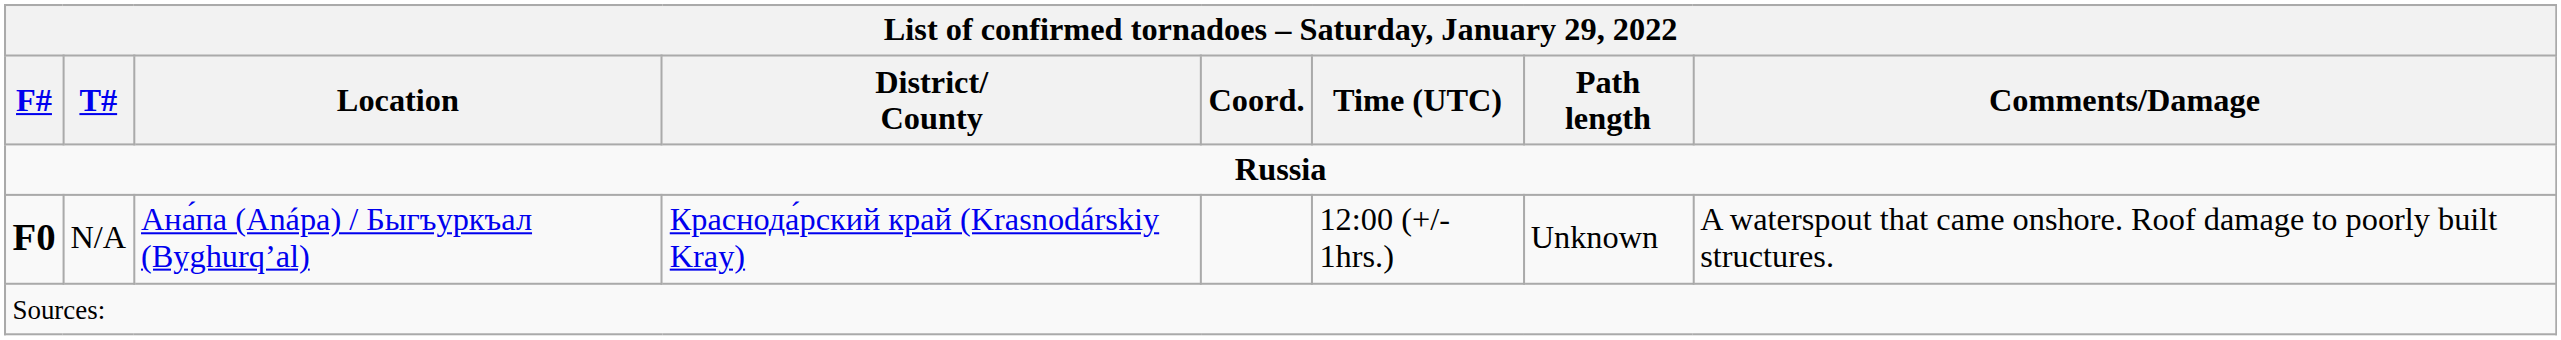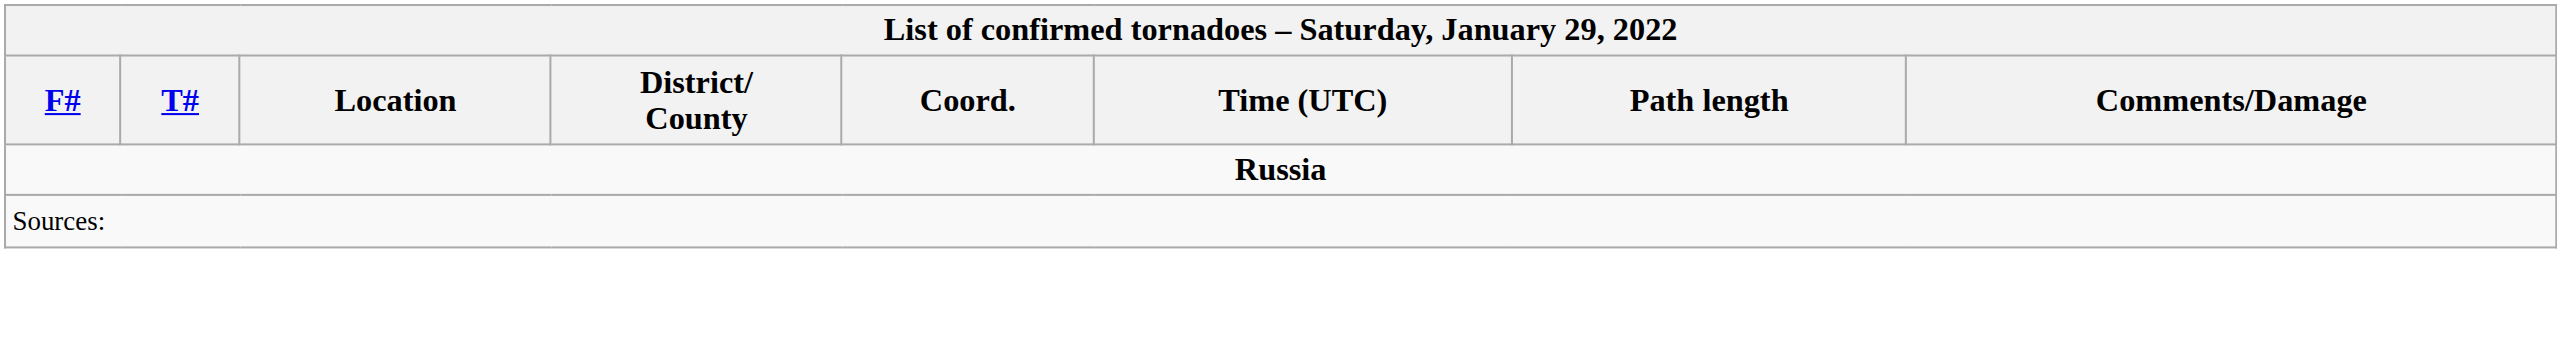- row: (34, 238)
